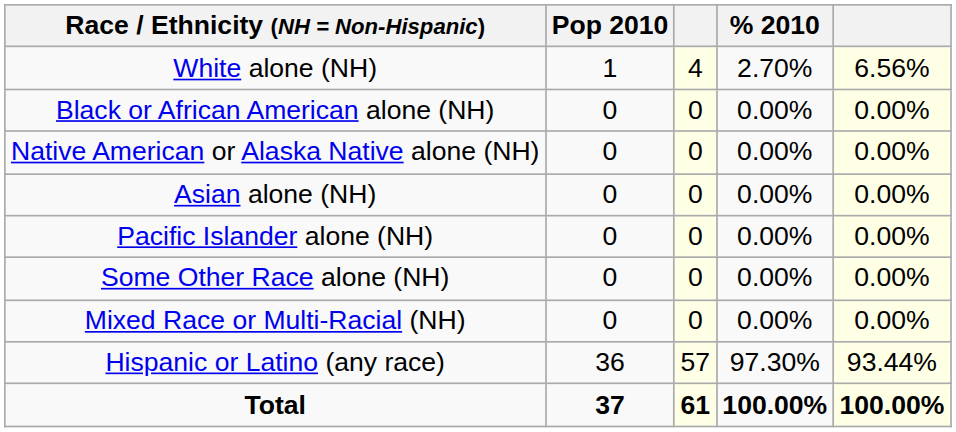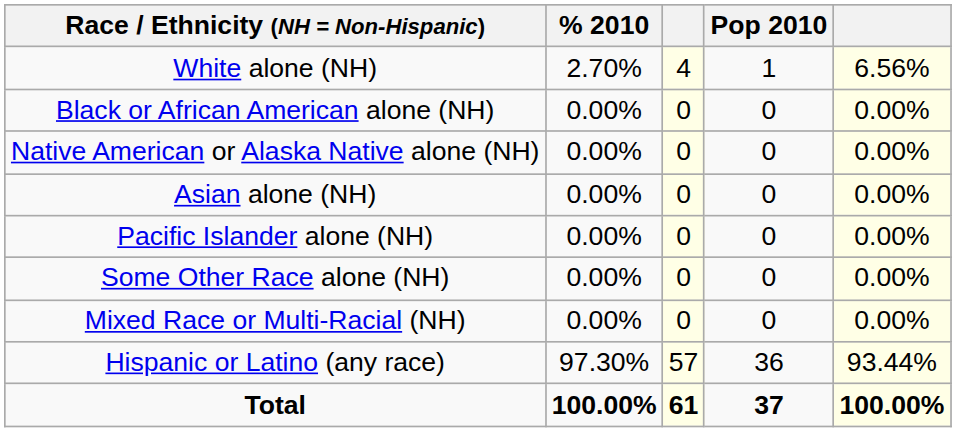columns swapped: (610, 25) <-> (775, 25)
